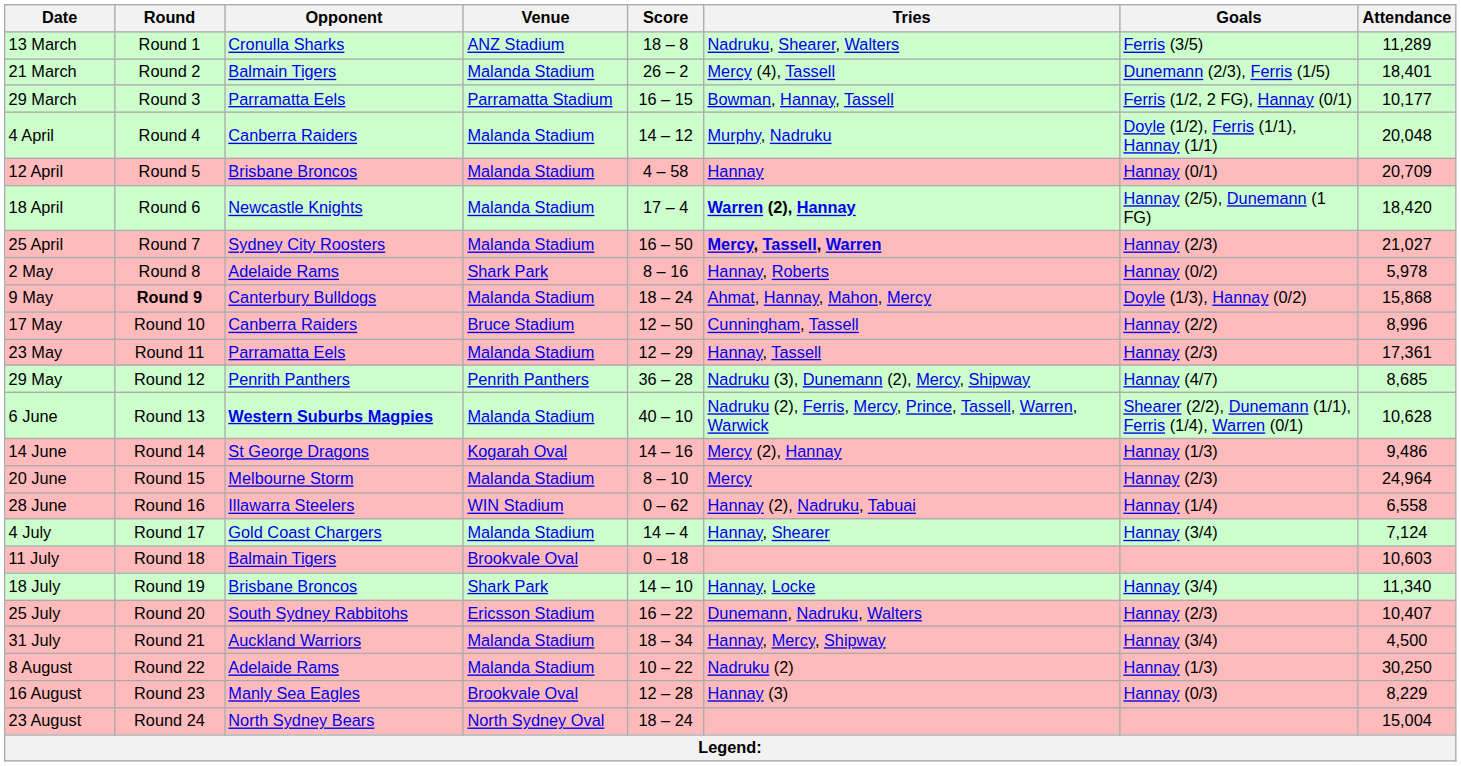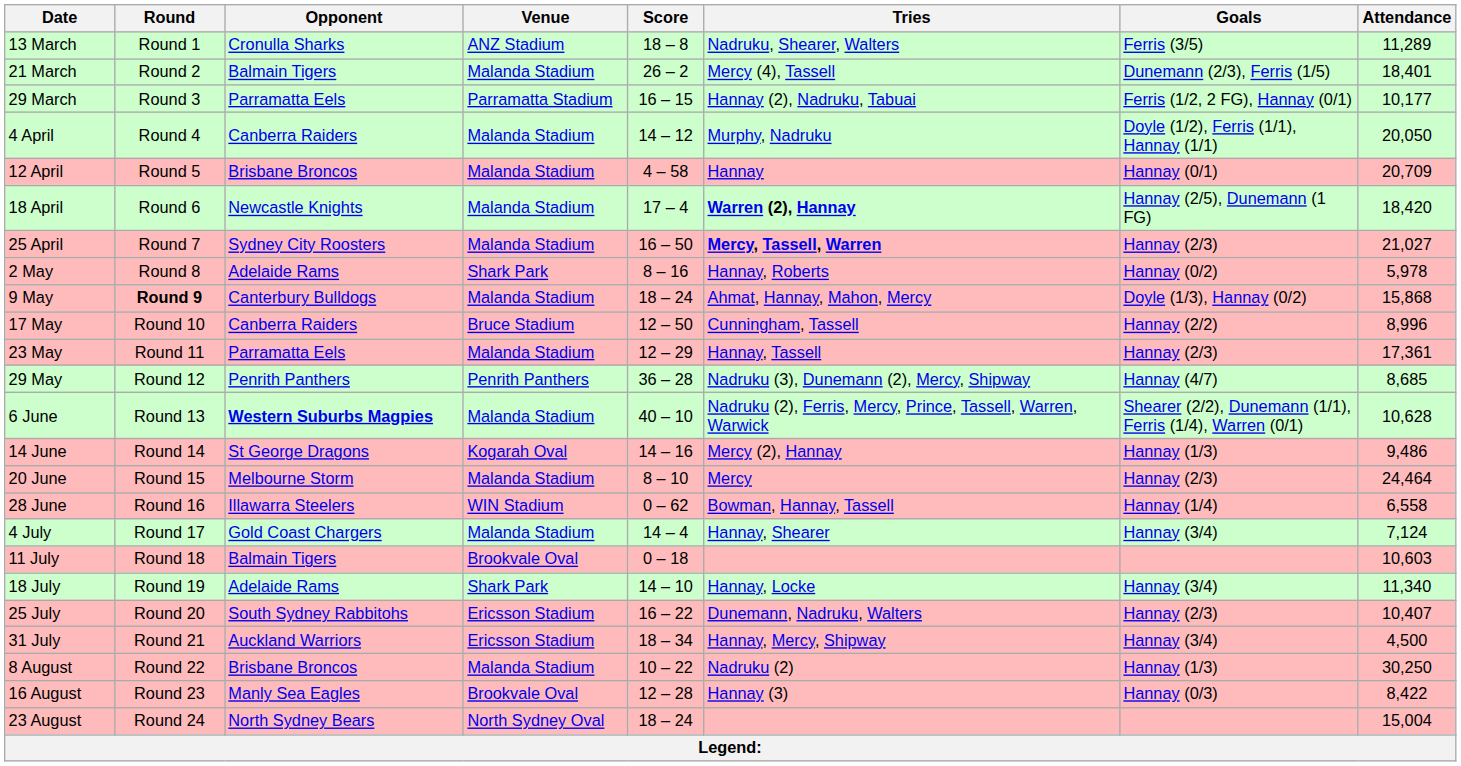(801, 99) Bowman, Hannay, Tassell -> (812, 99) Hannay (2), Nadruku, Tabuai
(1407, 135) 20,048 -> (1407, 135) 20,050
(1407, 479) 24,964 -> (1407, 479) 24,464
(812, 506) Hannay (2), Nadruku, Tabuai -> (801, 506) Bowman, Hannay, Tassell
(293, 586) Brisbane Broncos -> (284, 586) Adelaide Rams
(531, 640) Malanda Stadium -> (531, 640) Ericsson Stadium
(284, 667) Adelaide Rams -> (293, 667) Brisbane Broncos
(1407, 694) 8,229 -> (1407, 694) 8,422
